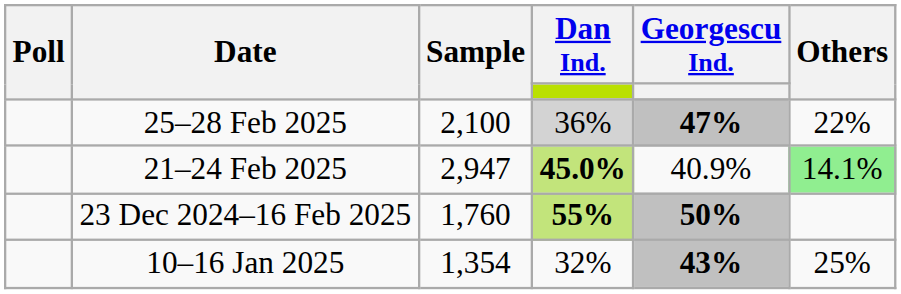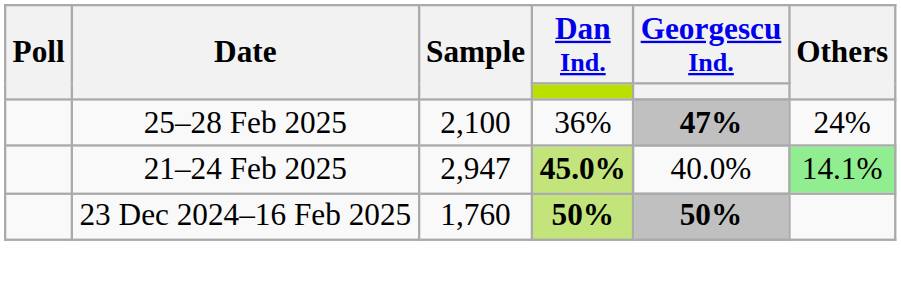(583, 121) lightgrey background -> (583, 121) no background
(842, 121) 22% -> (842, 121) 24%
(711, 168) 40.9% -> (711, 168) 40.0%
(583, 215) 55% -> (583, 215) 50%
- row: (245, 262)
